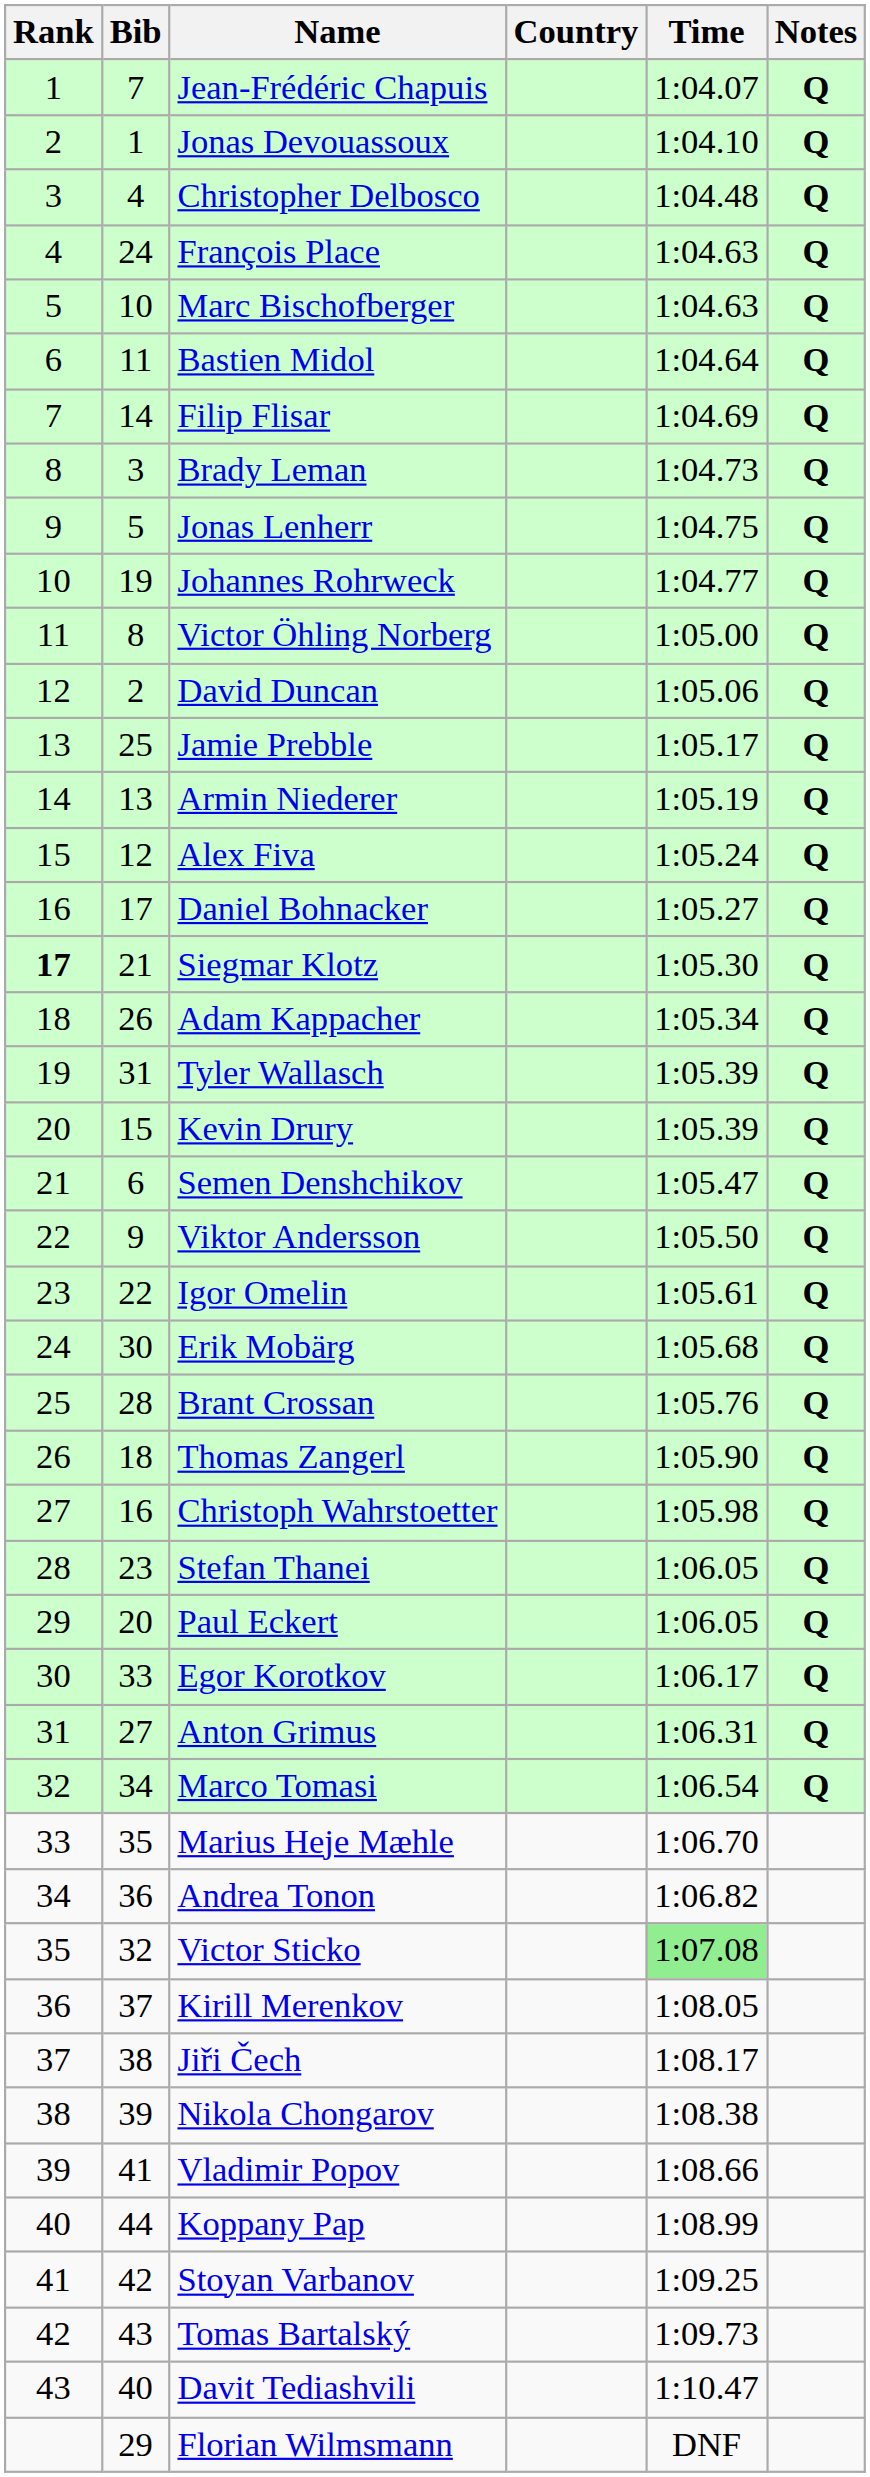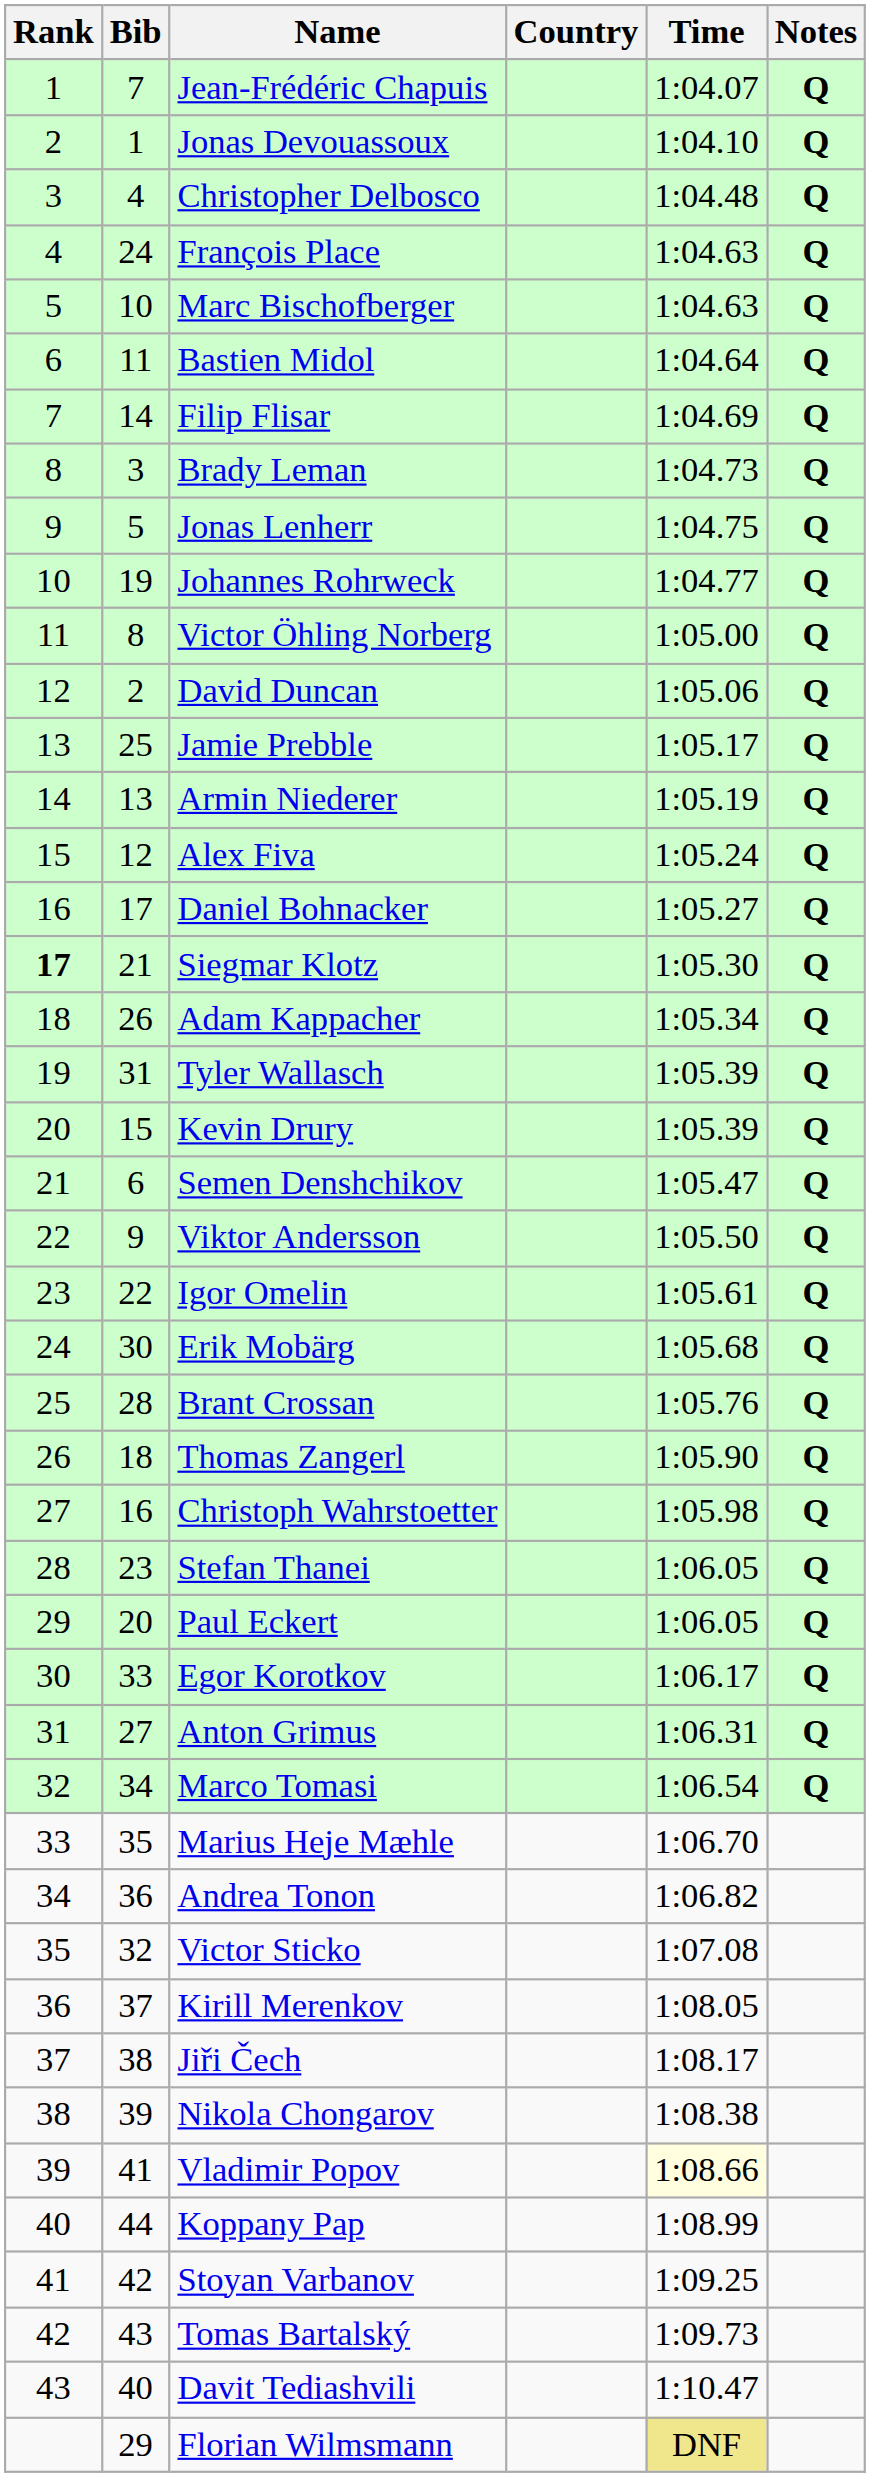(707, 1950) lightgreen background -> (707, 1950) no background
(707, 2169) no background -> (707, 2169) lightyellow background
(707, 2443) no background -> (707, 2443) khaki background
